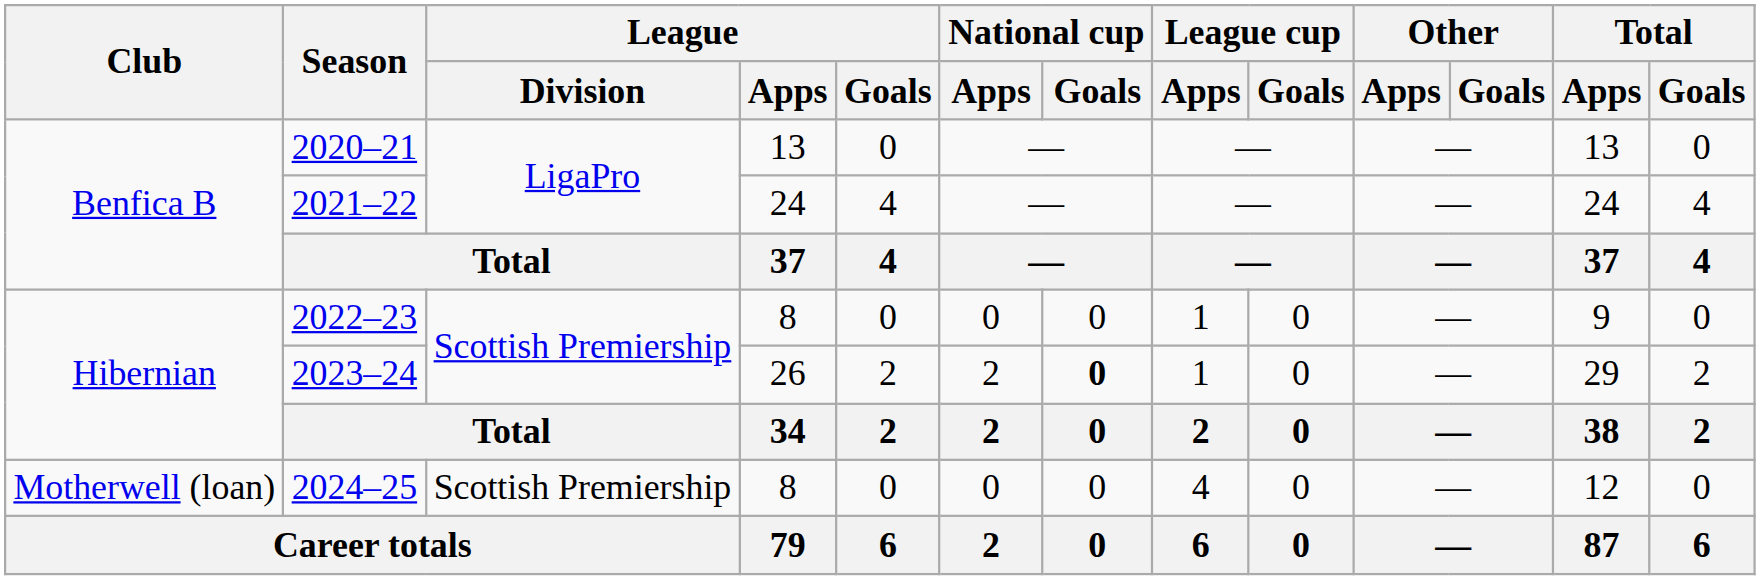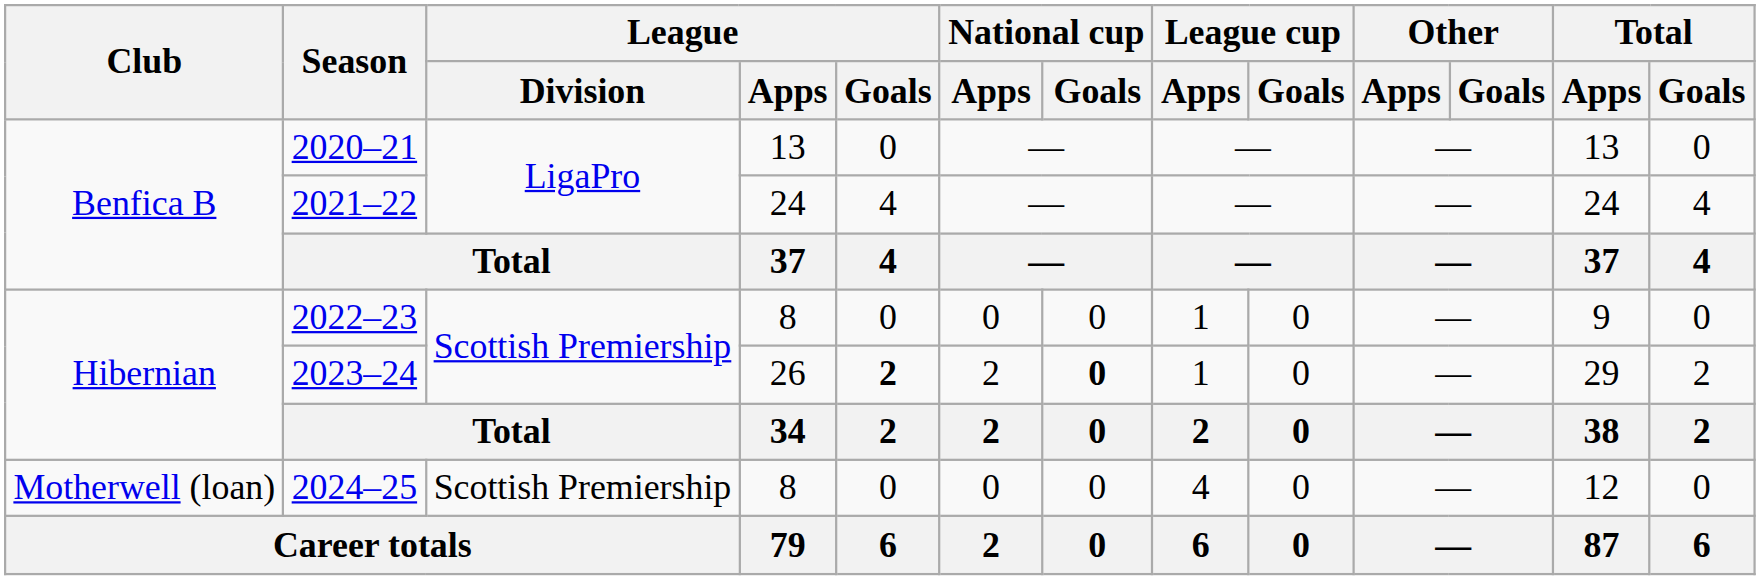(888, 373) normal -> (888, 373) bold
